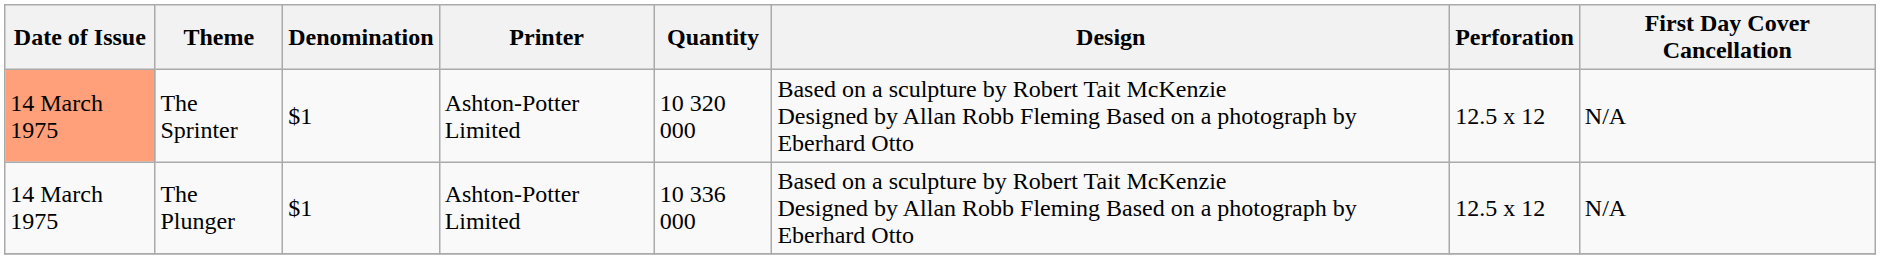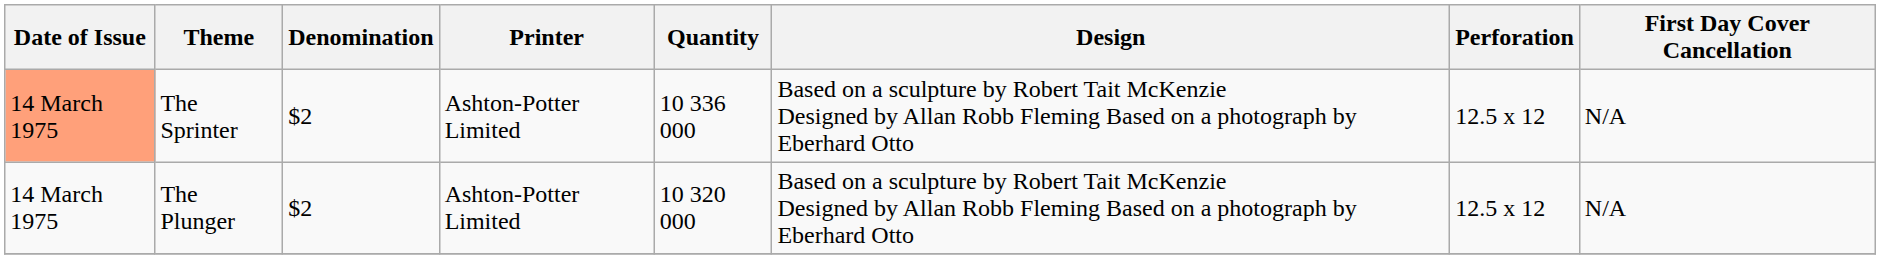(300, 115) $1 -> (300, 115) $2
(693, 115) 10 320 000 -> (693, 115) 10 336 000
(300, 207) $1 -> (300, 207) $2
(693, 207) 10 336 000 -> (693, 207) 10 320 000
